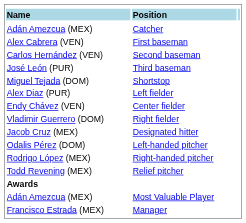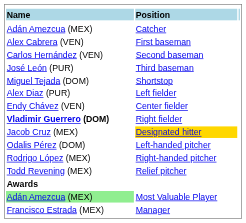(55, 119) normal -> (58, 119) bold
(166, 132) no background -> (169, 132) gold background
(50, 197) no background -> (50, 197) lightgreen background
